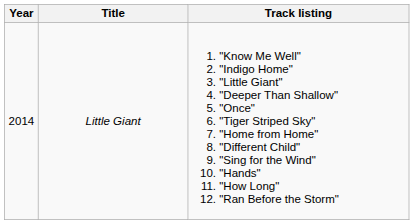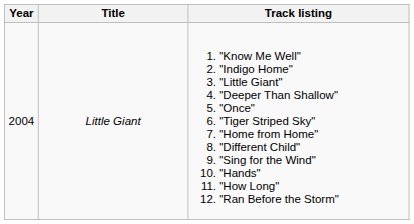(21, 121) 2014 -> (21, 121) 2004
